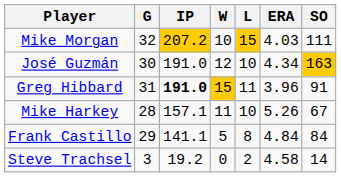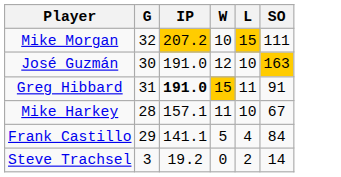- column: (281, 17)
(248, 136) 8 -> (248, 136) 4
